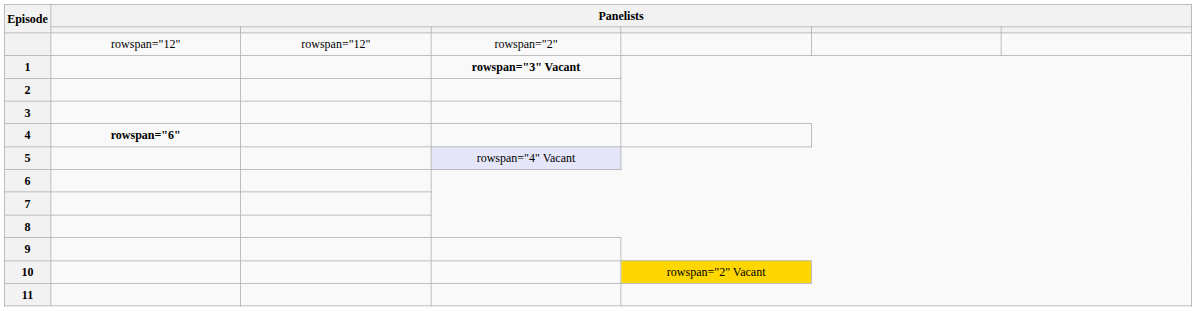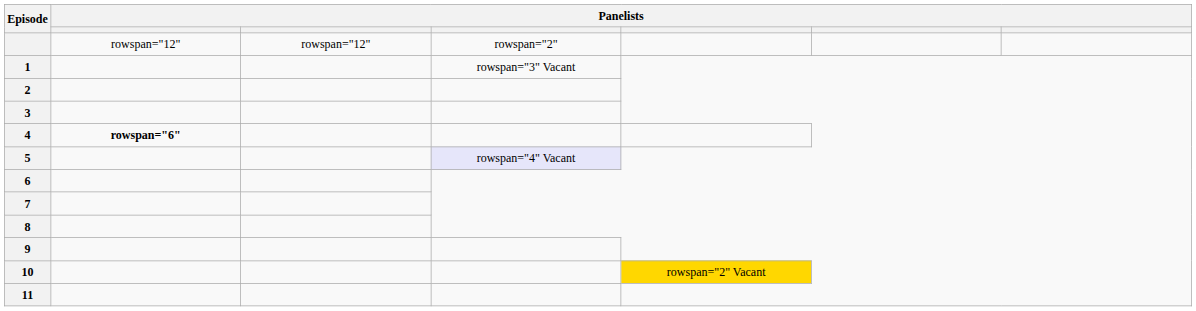(526, 67) bold -> (526, 67) normal
